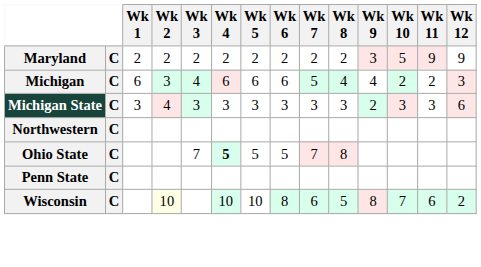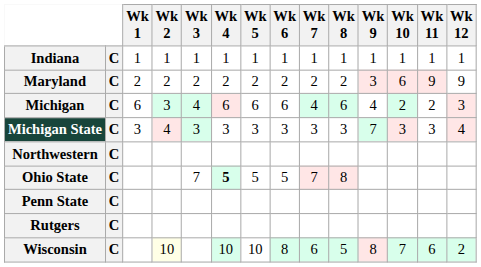+ row: (55, 58)
(402, 58) 5 -> (402, 82) 6
(314, 82) 5 -> (314, 106) 4
(344, 82) 4 -> (344, 106) 6
(373, 106) 2 -> (373, 130) 7
(461, 106) 6 -> (461, 130) 4
+ row: (55, 225)
